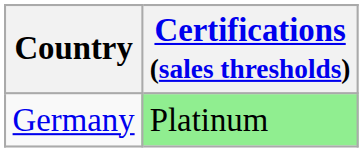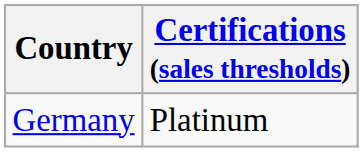(209, 119) lightgreen background -> (209, 119) no background
